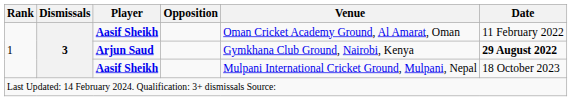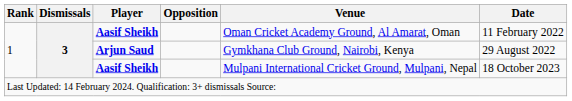(520, 50) bold -> (519, 50) normal
